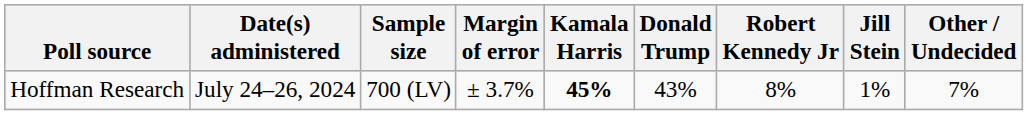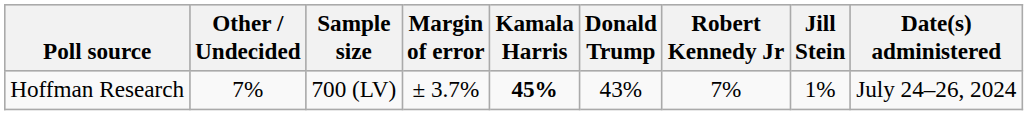columns swapped: (275, 37) <-> (964, 37)
(781, 89) 8% -> (726, 89) 7%
